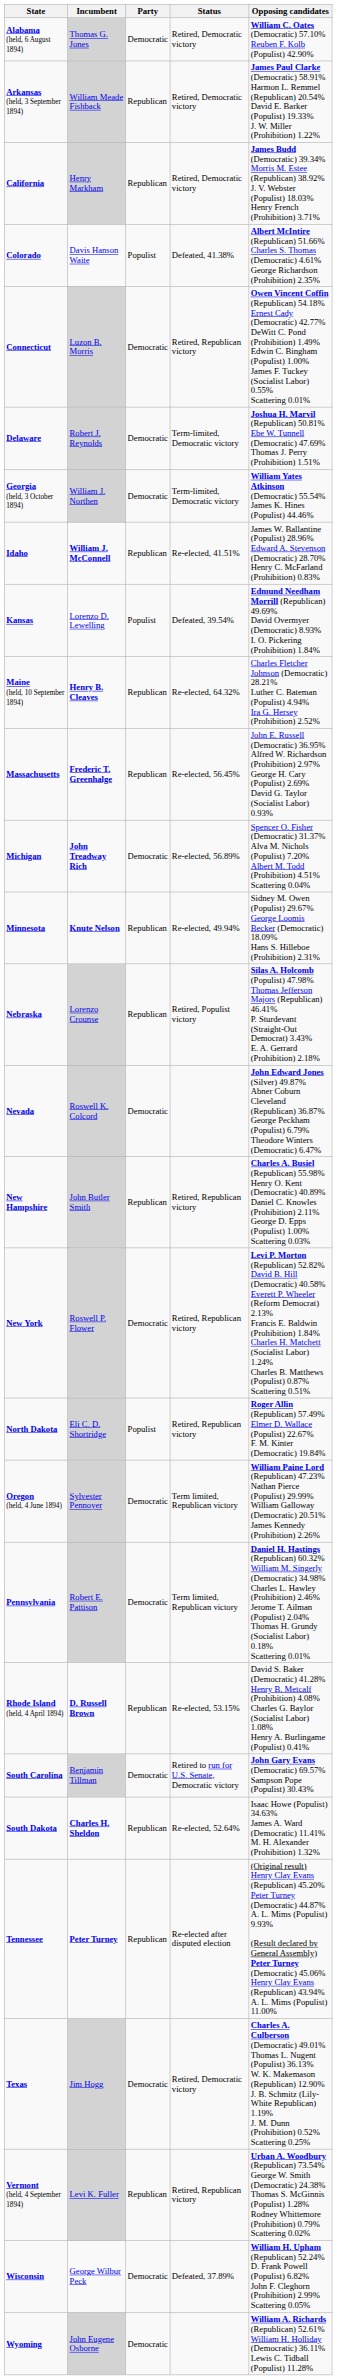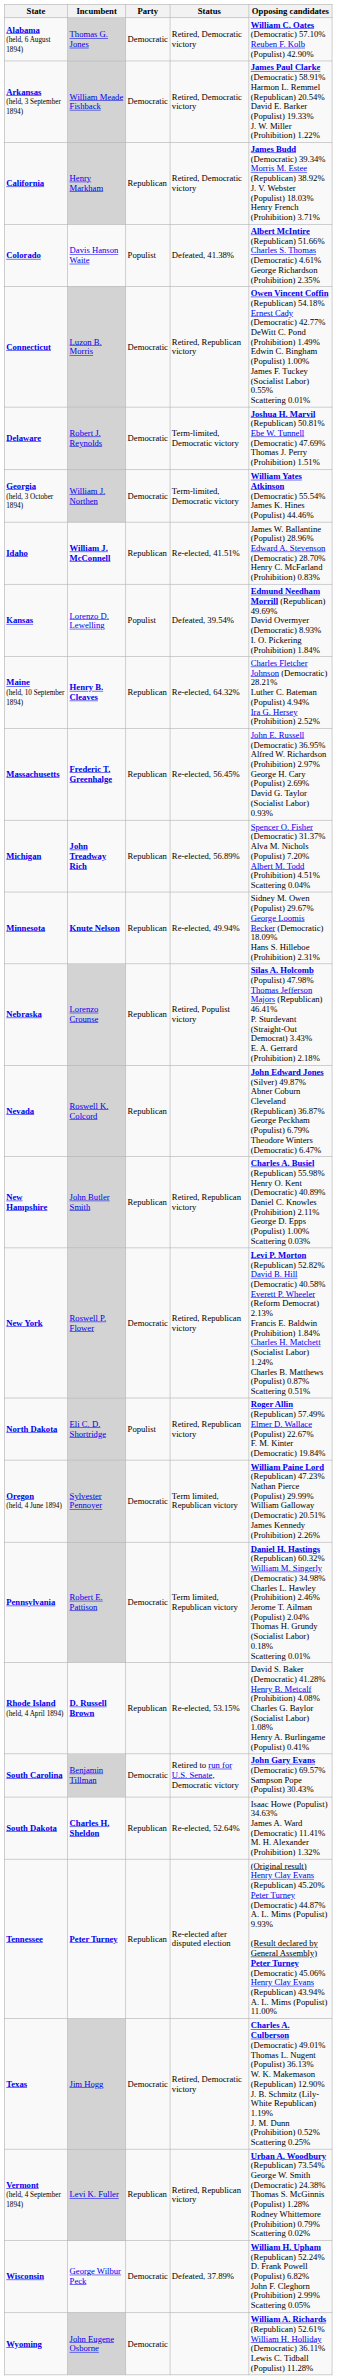(147, 101) Republican -> (148, 101) Democratic
(148, 856) Democratic -> (147, 856) Republican
(148, 1111) Democratic -> (147, 1111) Republican
